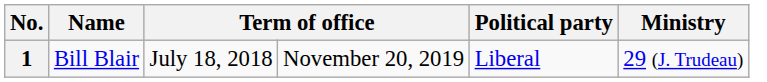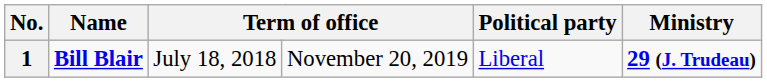(96, 58) normal -> (98, 58) bold
(683, 58) normal -> (691, 58) bold
